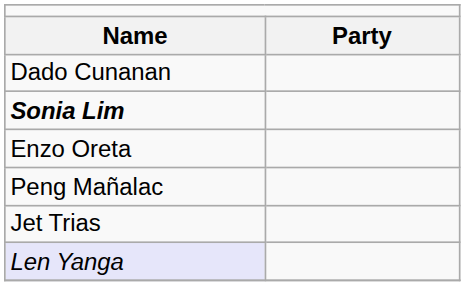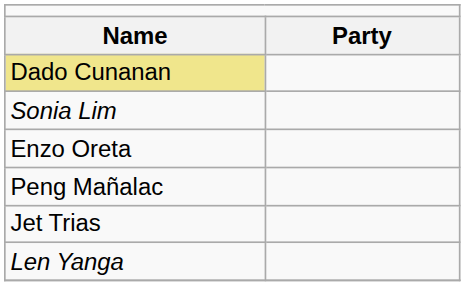(91, 73) no background -> (91, 73) khaki background
(68, 111) bold -> (64, 111) normal
(67, 262) lavender background -> (67, 262) no background
